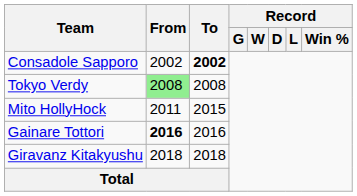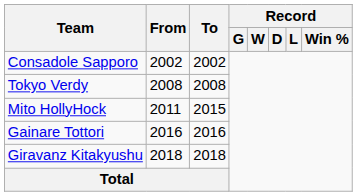(210, 62) bold -> (210, 62) normal
(166, 86) lightgreen background -> (166, 86) no background
(166, 132) bold -> (166, 132) normal
